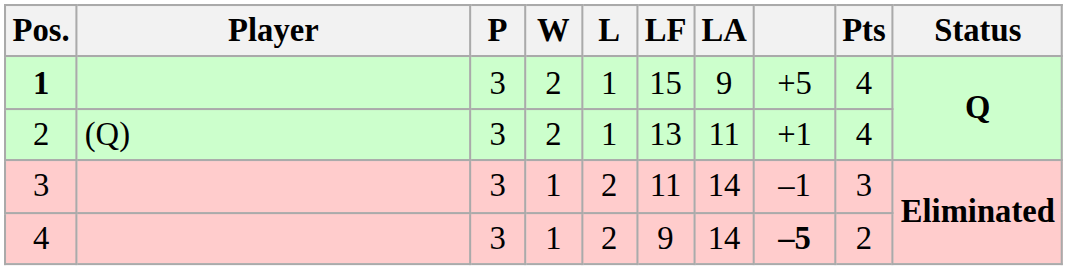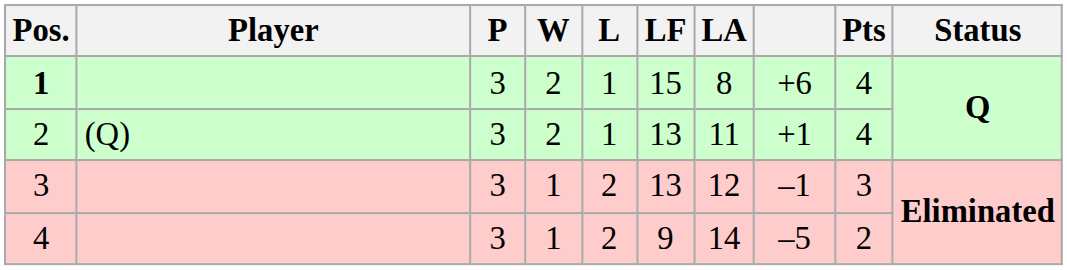(724, 82) 9 -> (724, 82) 8
(794, 82) +5 -> (794, 82) +6
(666, 185) 11 -> (666, 185) 13
(724, 185) 14 -> (724, 185) 12
(794, 237) bold -> (794, 237) normal
